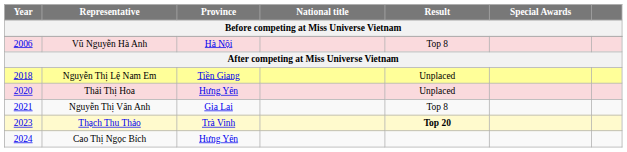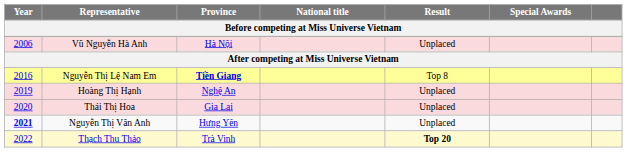(437, 44) Top 8 -> (437, 44) Unplaced
(23, 75) 2018 -> (23, 75) 2016
(219, 75) normal -> (219, 75) bold
(437, 75) Unplaced -> (437, 75) Top 8
+ row: (110, 91)
(219, 91) Hưng Yên -> (219, 107) Gia Lai
(23, 107) normal -> (23, 123) bold
(219, 107) Gia Lai -> (219, 123) Hưng Yên
(437, 107) Top 8 -> (437, 123) Unplaced
(23, 123) 2023 -> (23, 139) 2022
- row: (110, 139)
